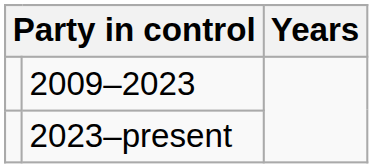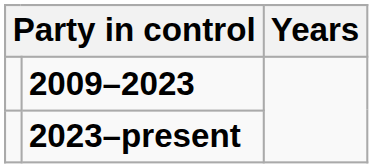(112, 83) normal -> (112, 83) bold
(131, 135) normal -> (135, 135) bold
